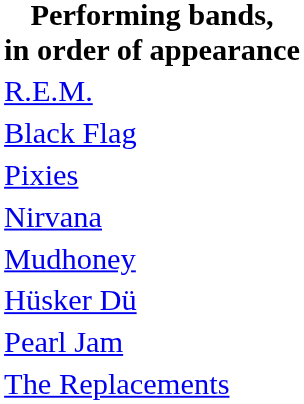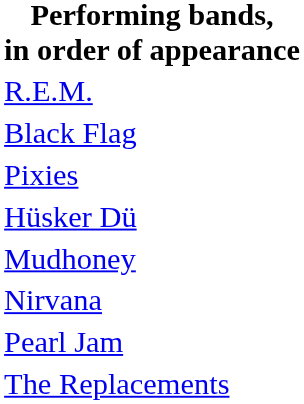(53, 216) Nirvana -> (70, 216) Hüsker Dü
(70, 300) Hüsker Dü -> (53, 300) Nirvana
